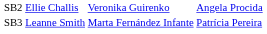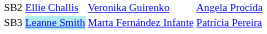(55, 22) no background -> (55, 22) paleturquoise background
